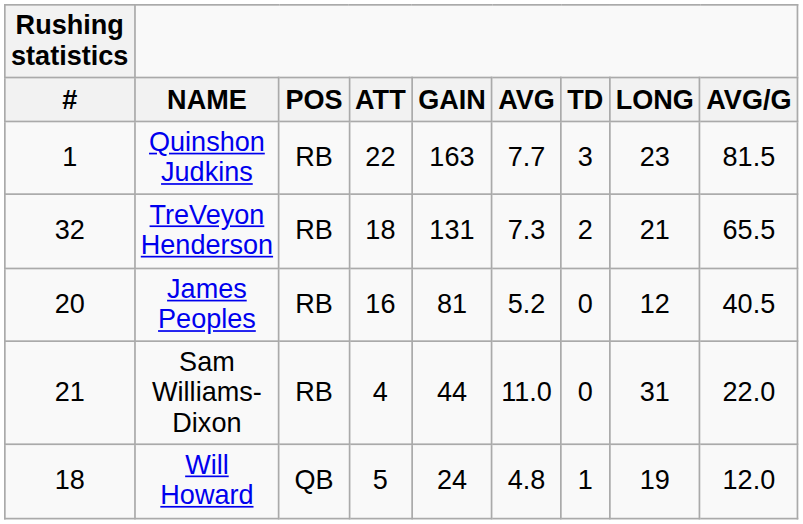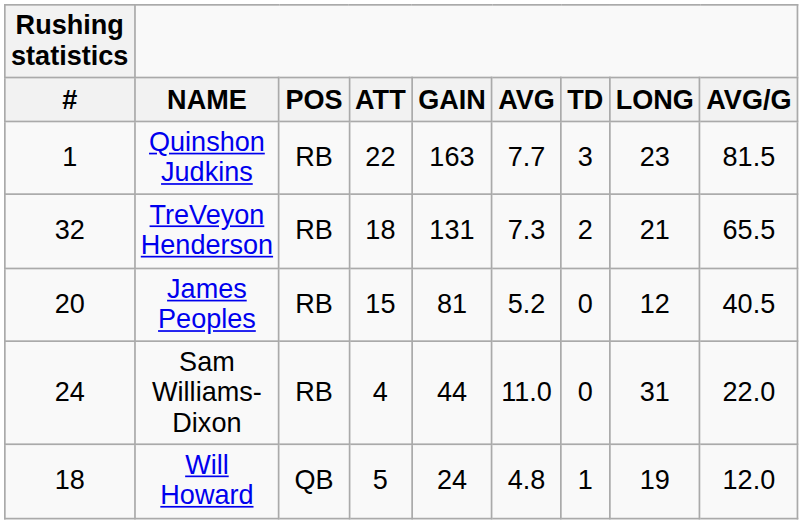(380, 303) 16 -> (380, 303) 15
(70, 392) 21 -> (70, 392) 24
